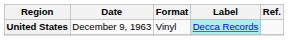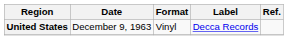(225, 27) paleturquoise background -> (225, 27) no background
